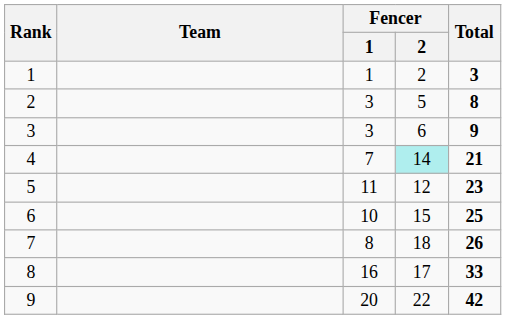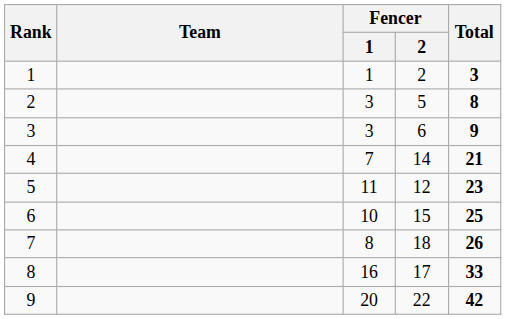(422, 159) paleturquoise background -> (422, 159) no background
